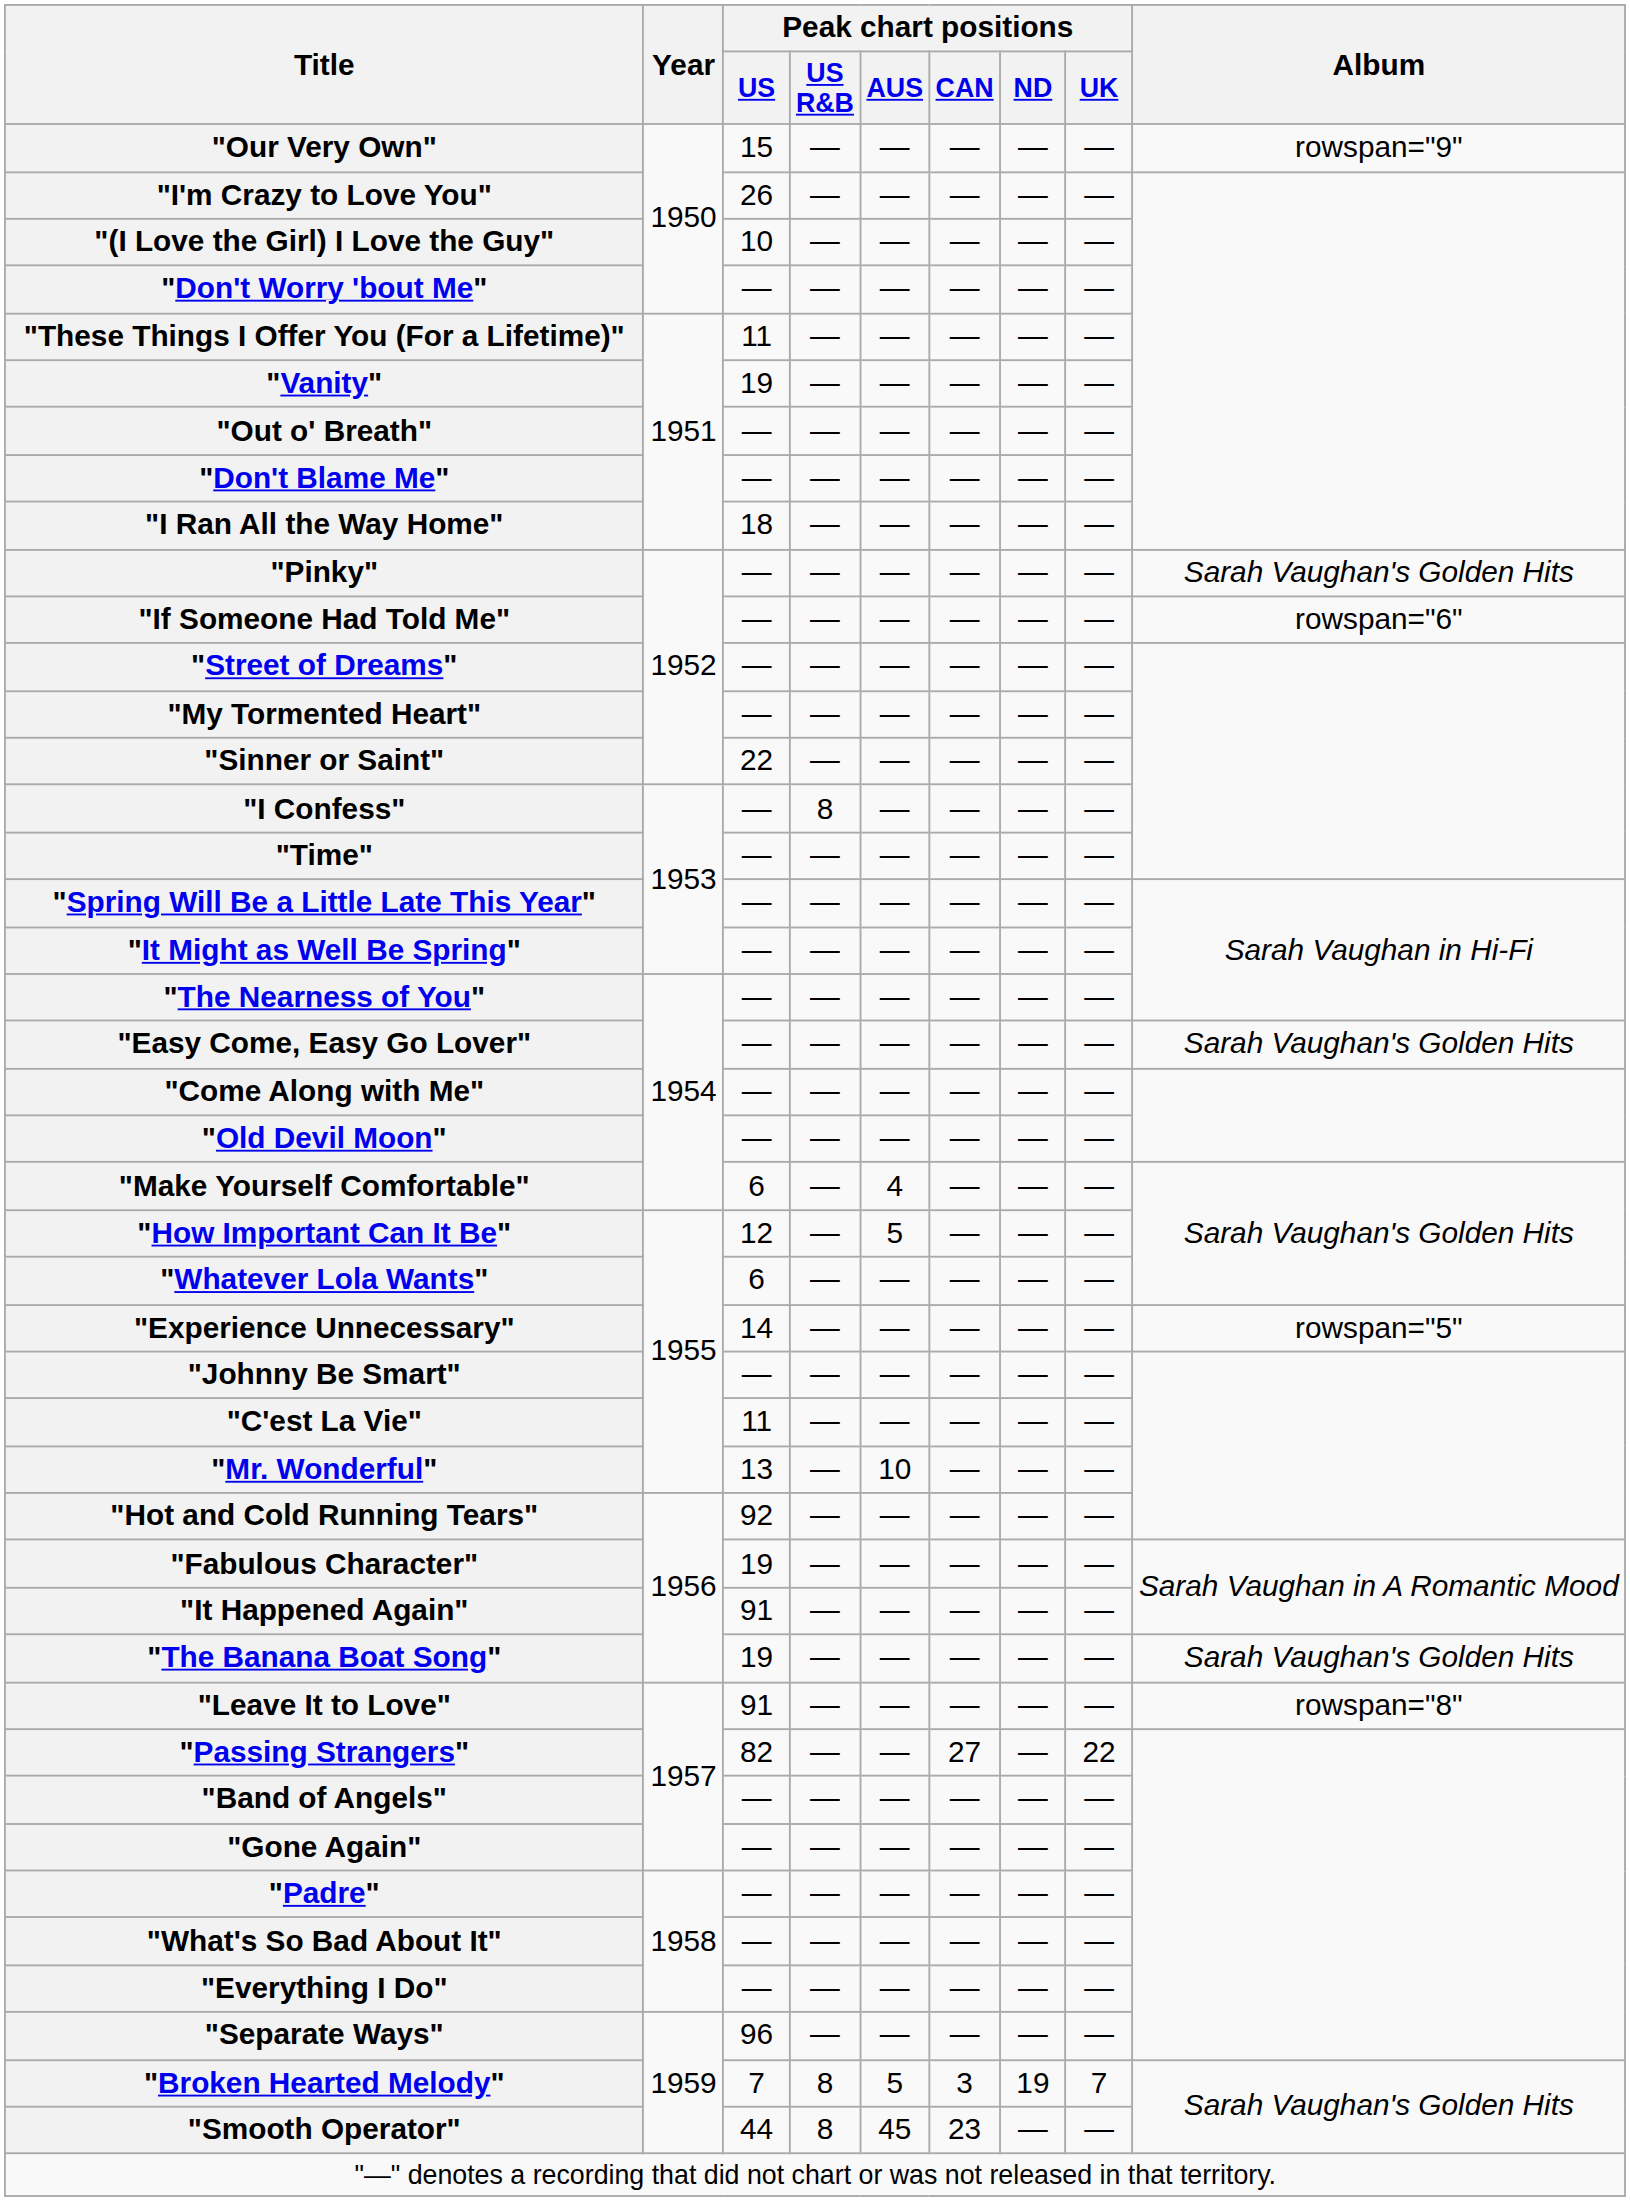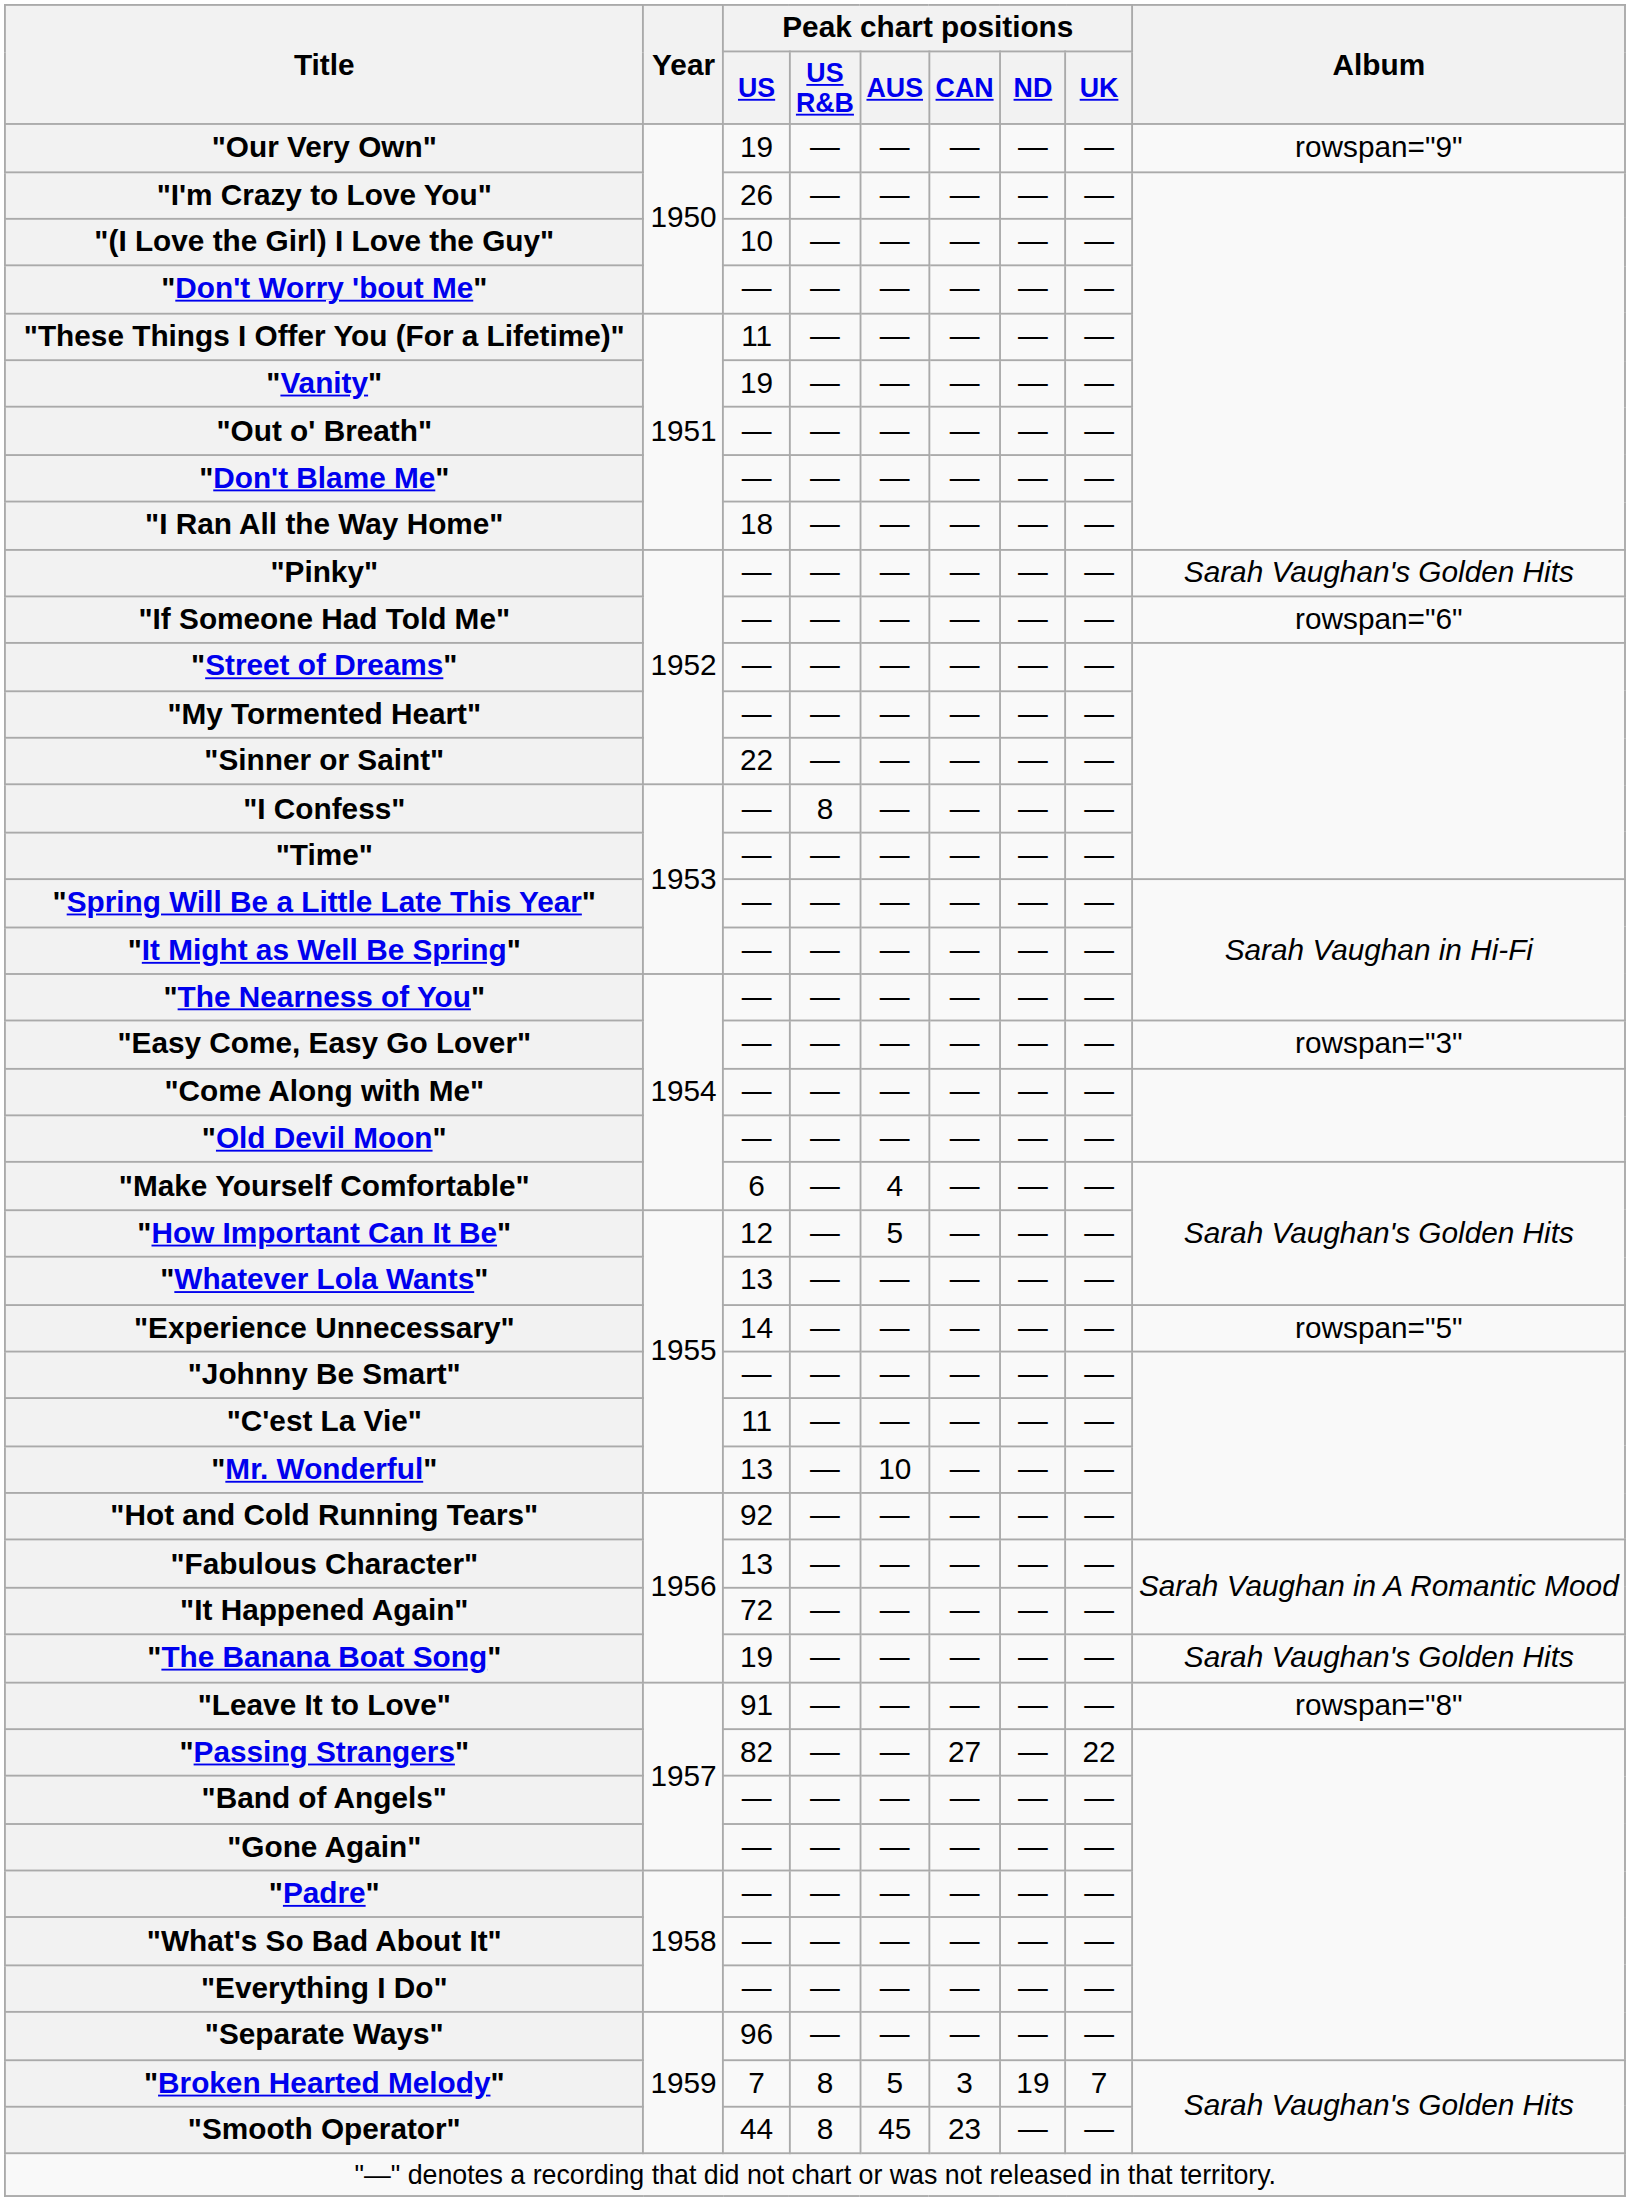(757, 147) 15 -> (757, 147) 19
(1379, 1044) Sarah Vaughan's Golden Hits -> (1379, 1044) rowspan="3"
(757, 1280) 6 -> (757, 1280) 13
(757, 1563) 19 -> (757, 1563) 13
(757, 1610) 91 -> (757, 1610) 72
